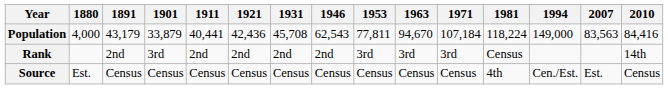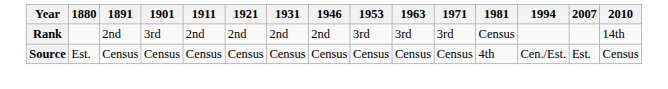- row: (37, 34)
